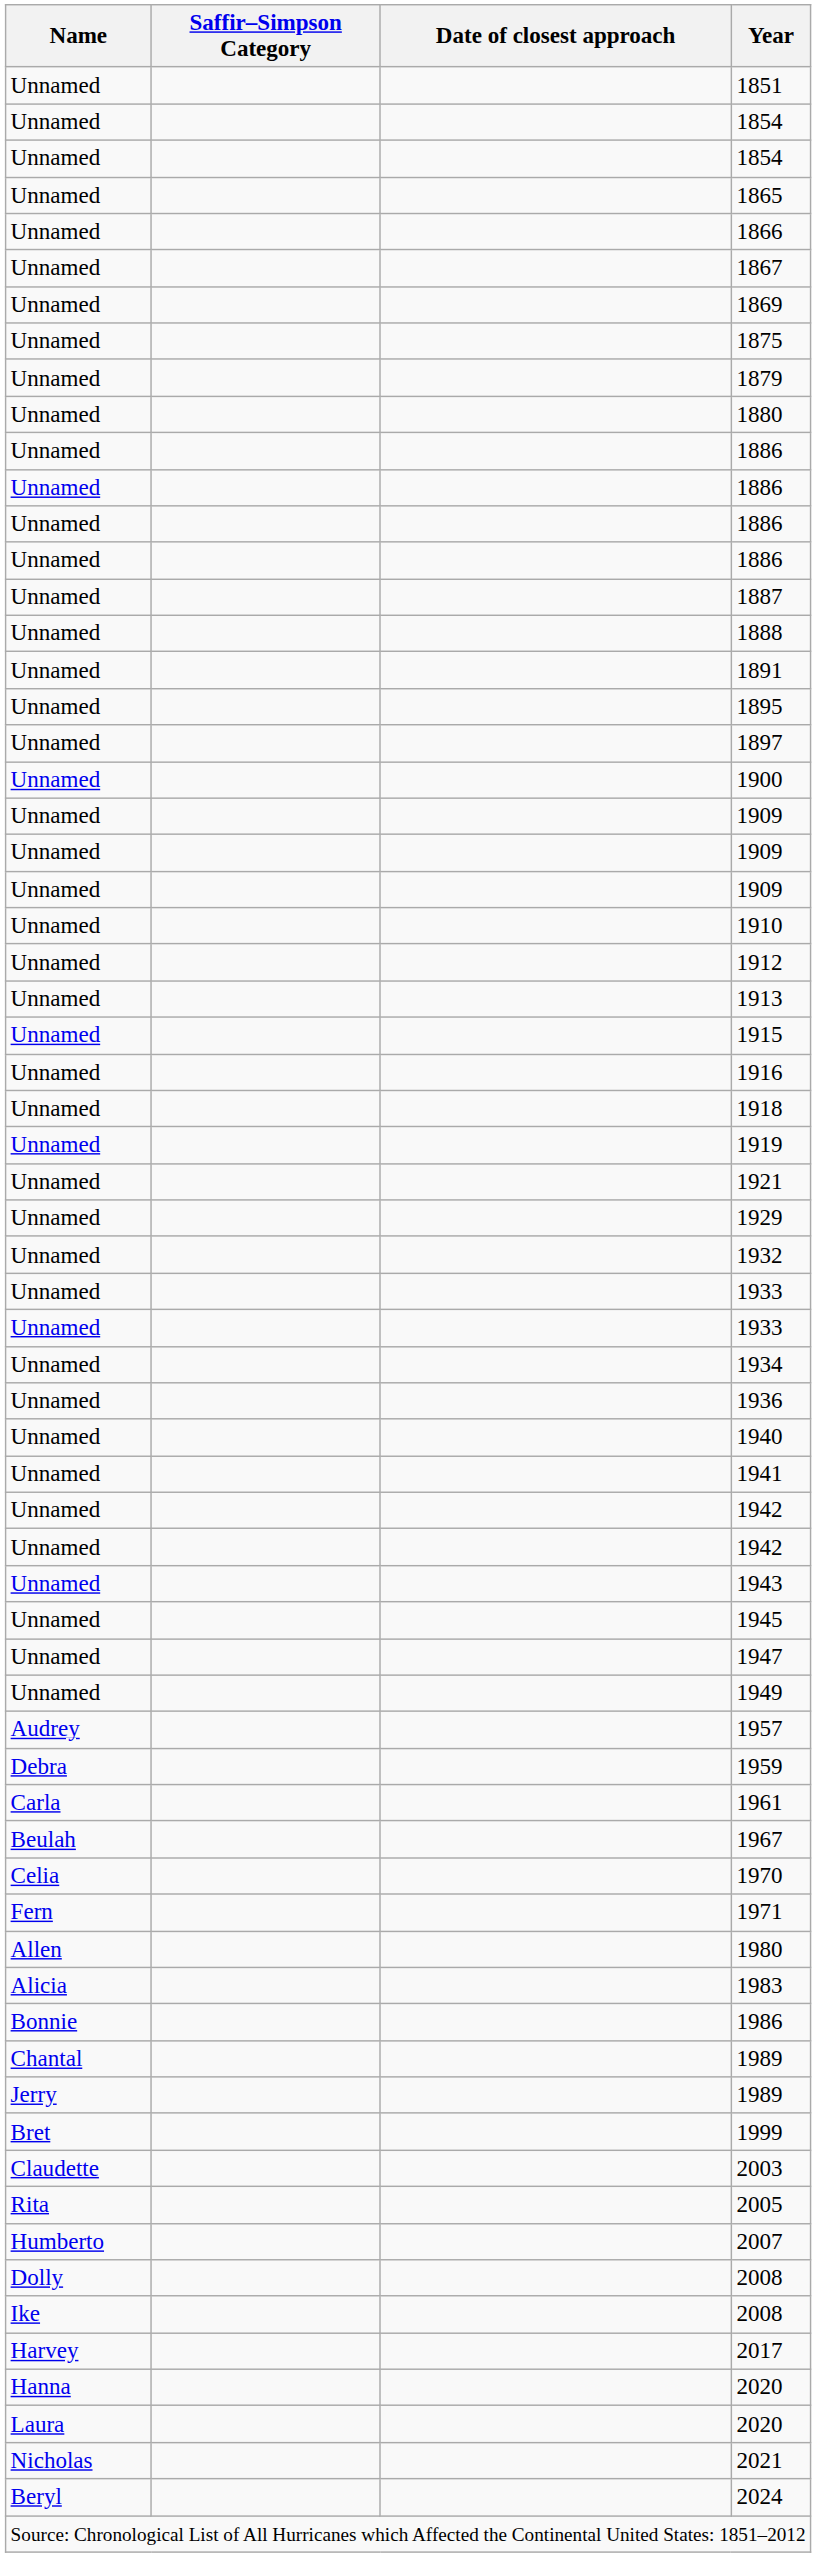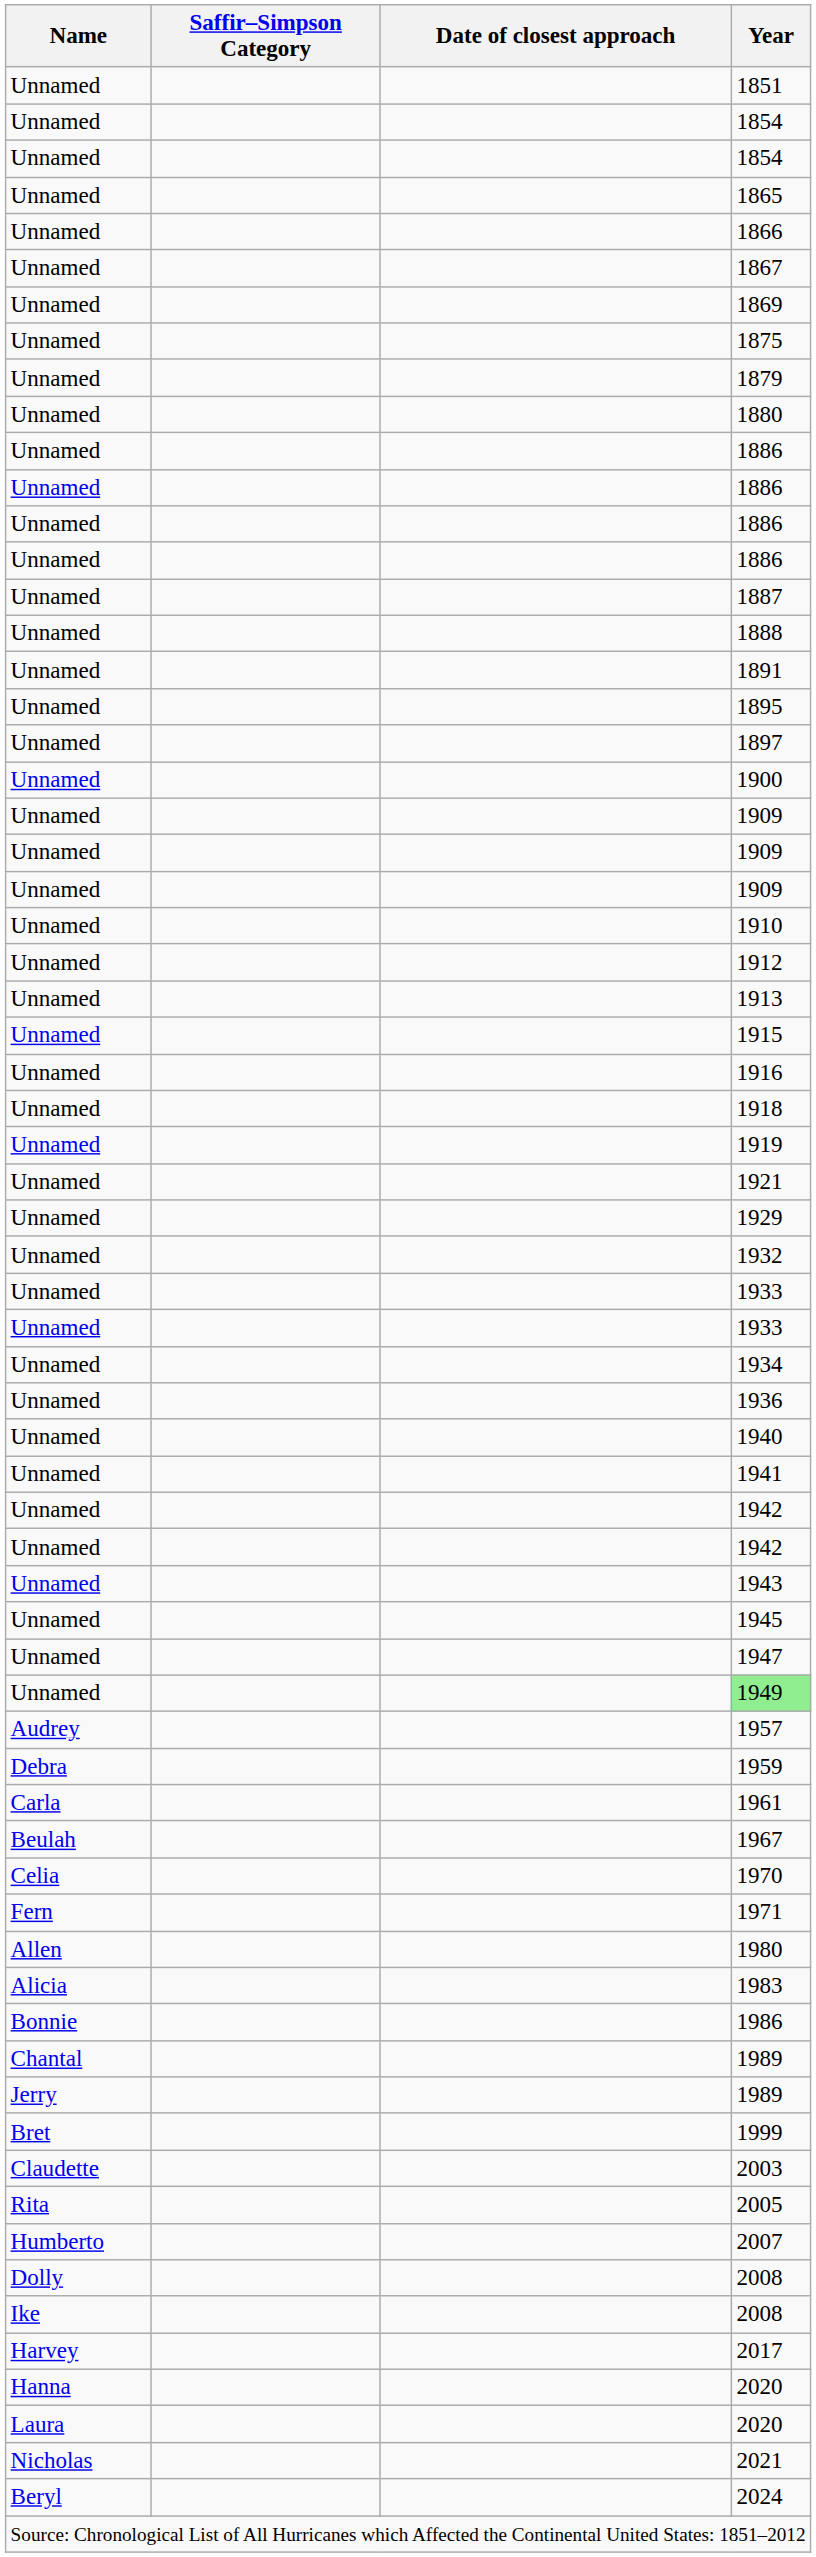(760, 1692) no background -> (760, 1692) lightgreen background
